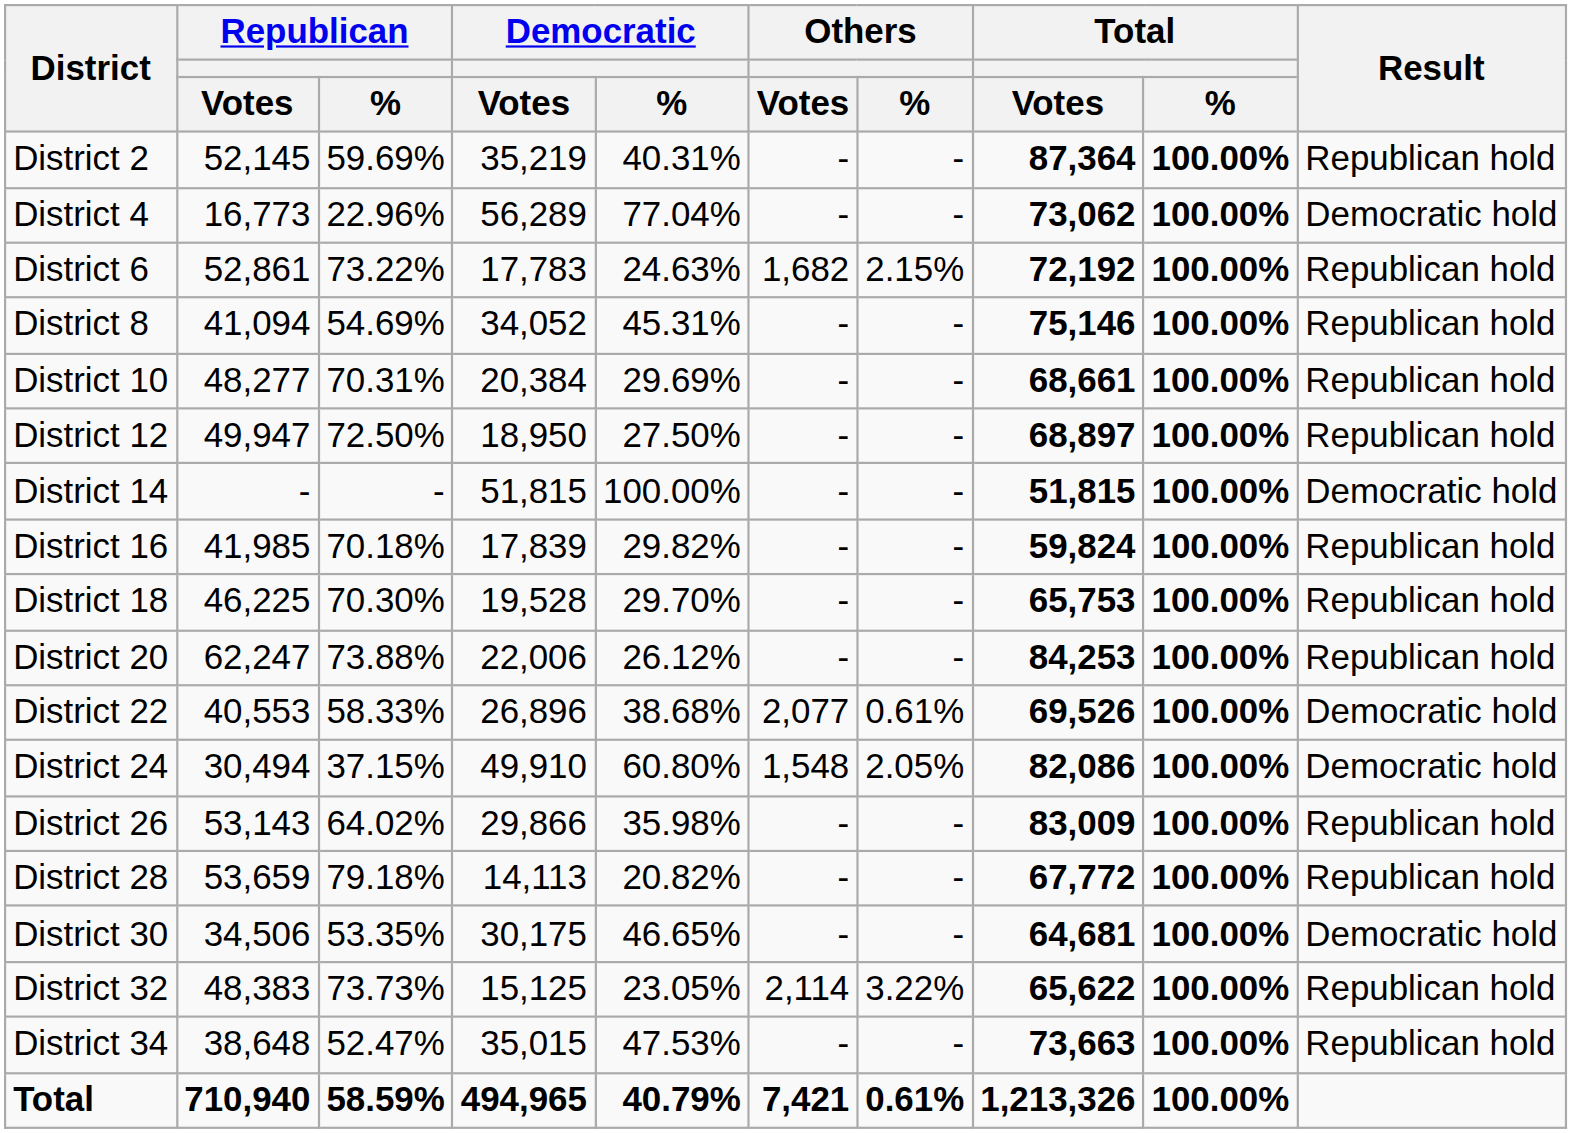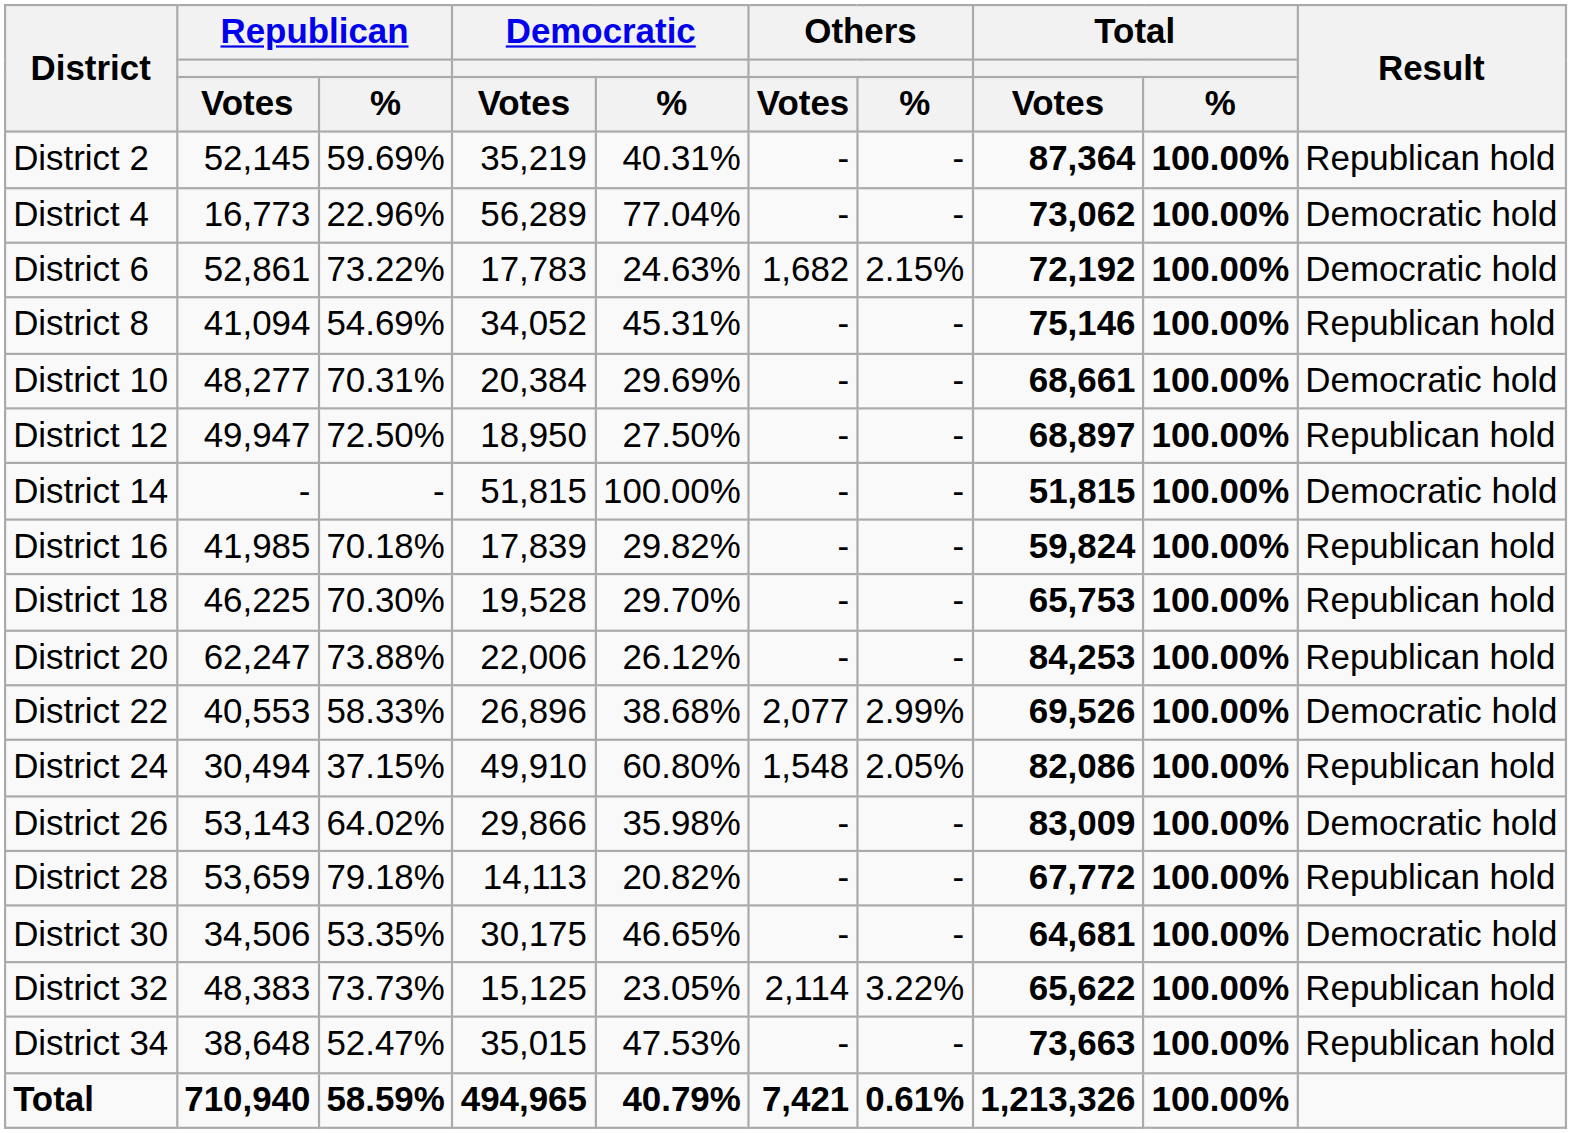(1430, 269) Republican hold -> (1431, 269) Democratic hold
(1430, 380) Republican hold -> (1431, 380) Democratic hold
(915, 712) 0.61% -> (915, 712) 2.99%
(1431, 767) Democratic hold -> (1430, 767) Republican hold
(1430, 822) Republican hold -> (1431, 822) Democratic hold
